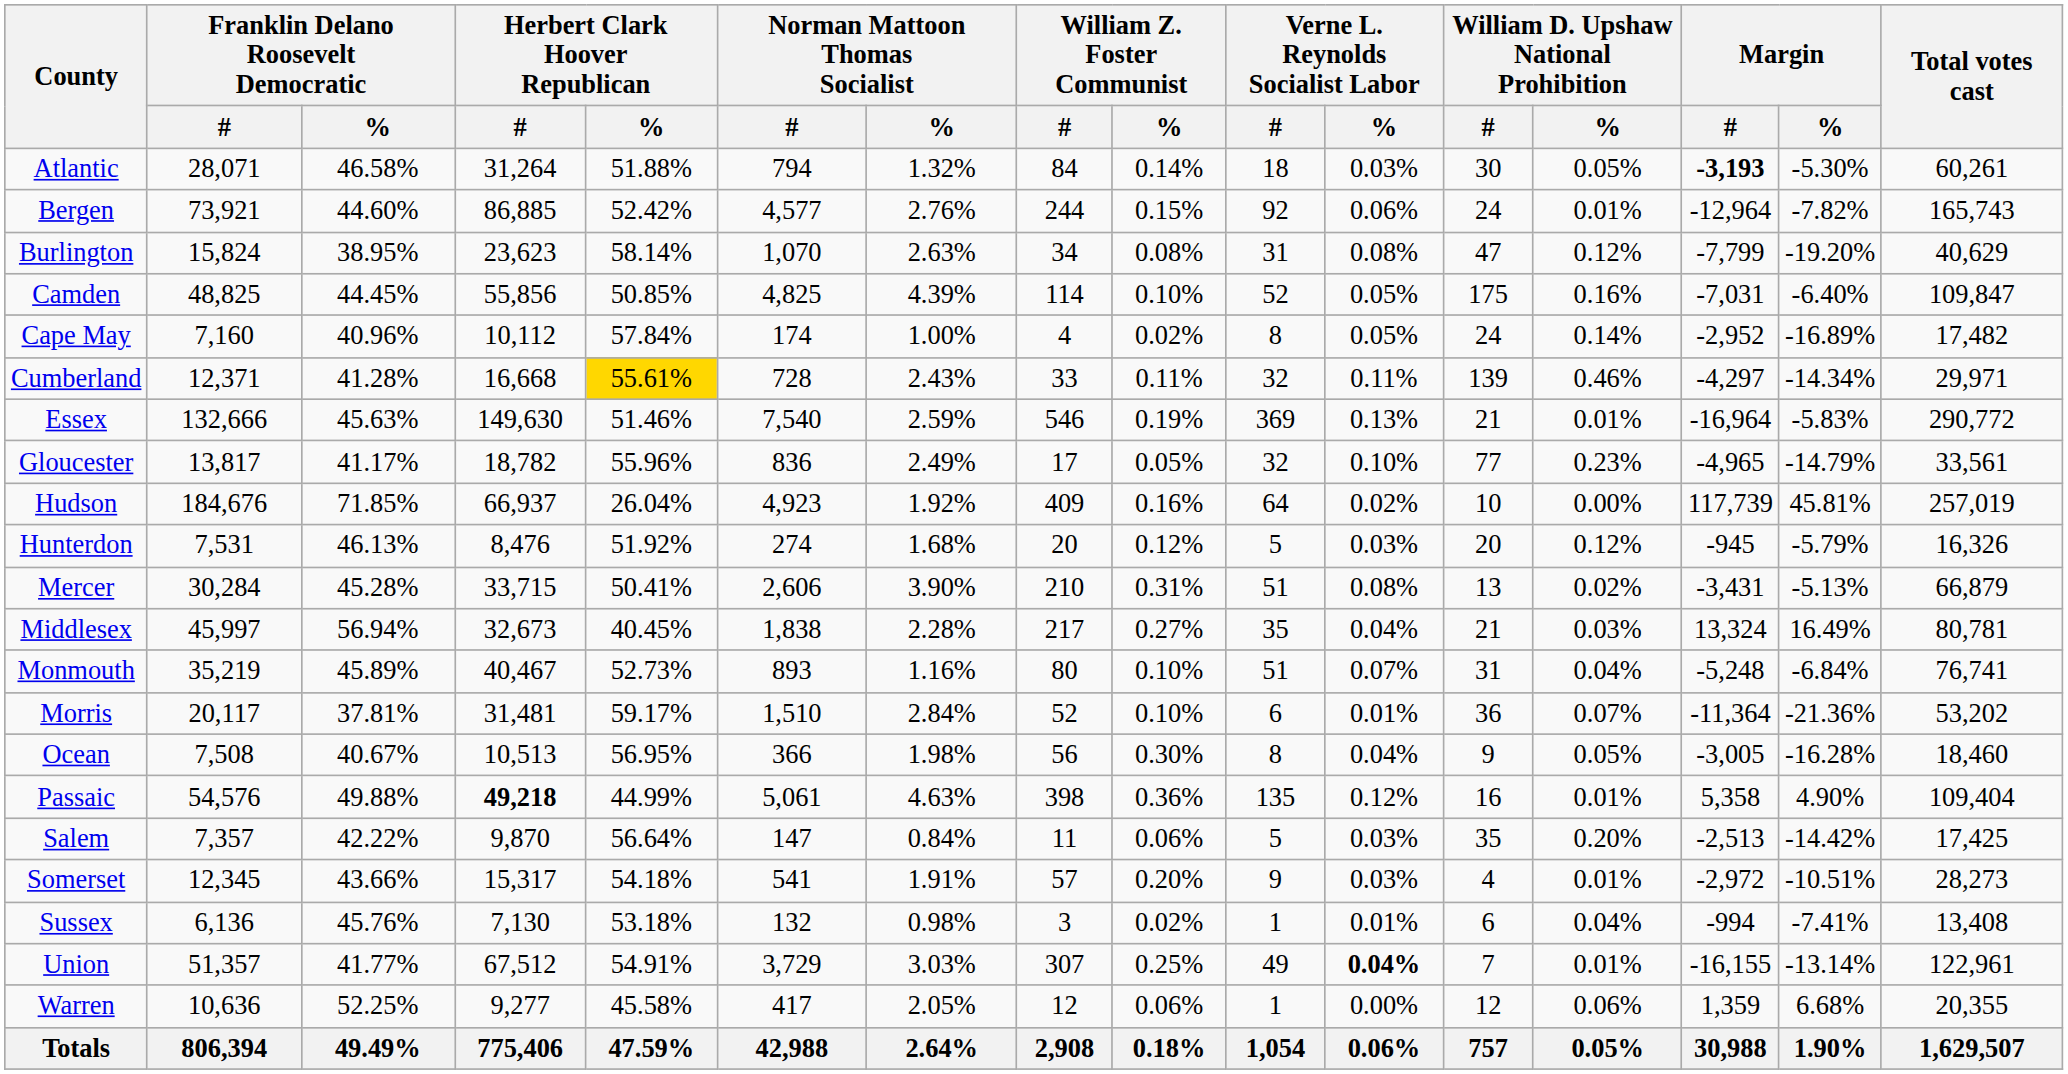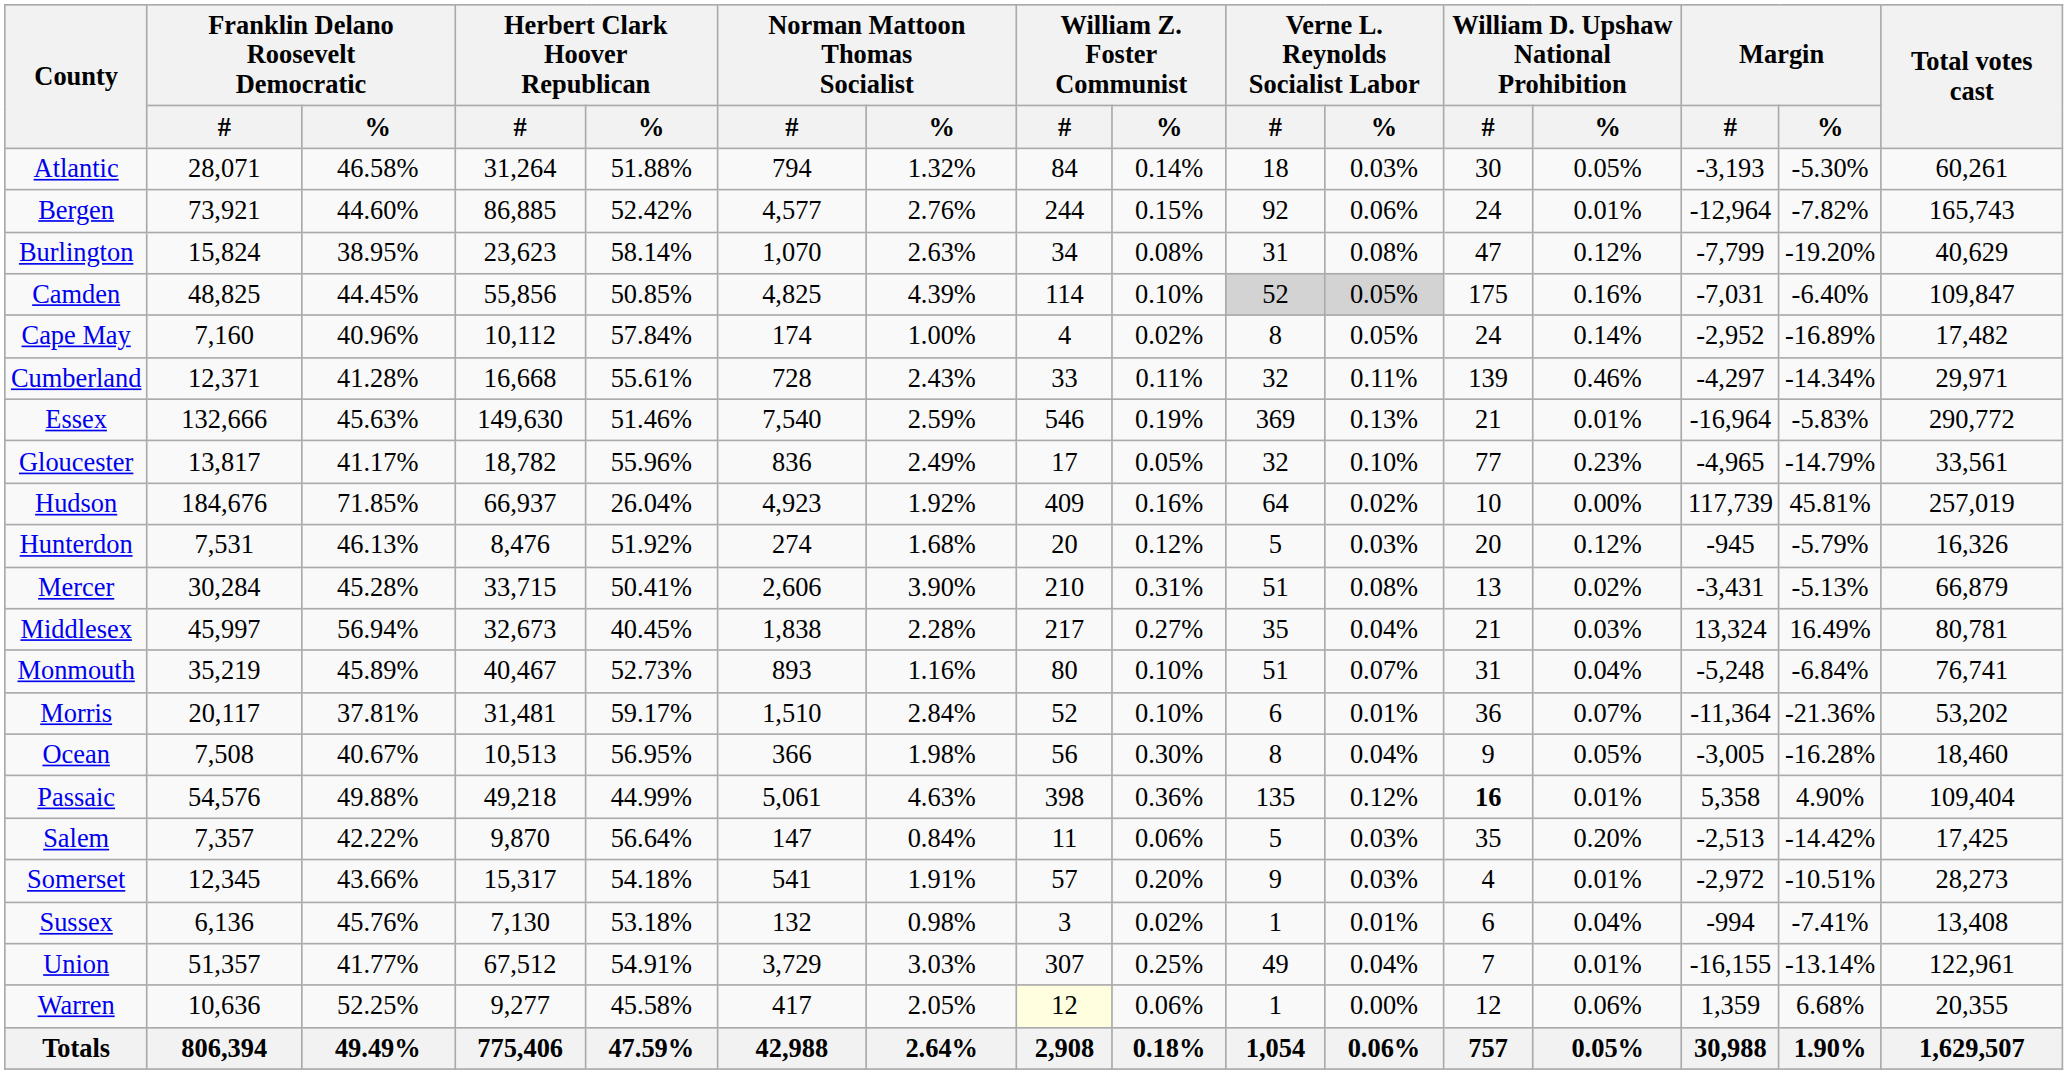(1730, 168) bold -> (1730, 168) normal
(1275, 294) no background -> (1275, 294) lightgrey background
(1384, 294) no background -> (1384, 294) lightgrey background
(651, 377) gold background -> (651, 377) no background
(520, 796) bold -> (520, 796) normal
(1488, 796) normal -> (1488, 796) bold
(1384, 964) bold -> (1384, 964) normal
(1065, 1005) no background -> (1065, 1005) lightyellow background
